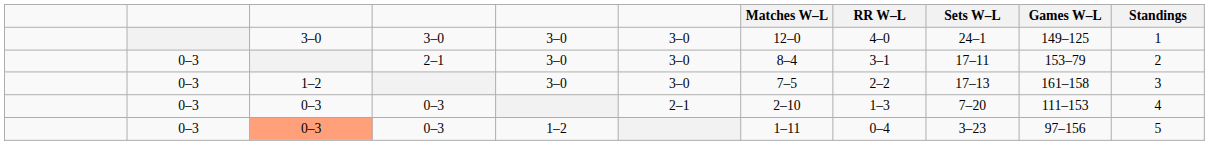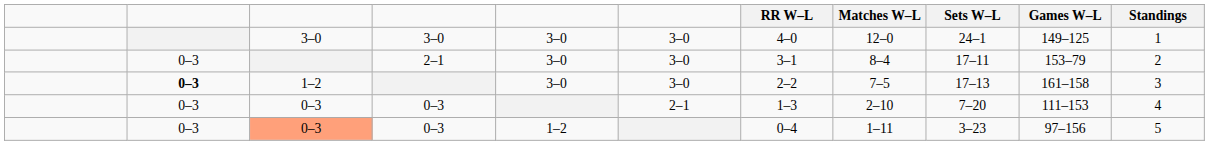columns swapped: (880, 16) <-> (787, 16)
(188, 83) normal -> (188, 83) bold
